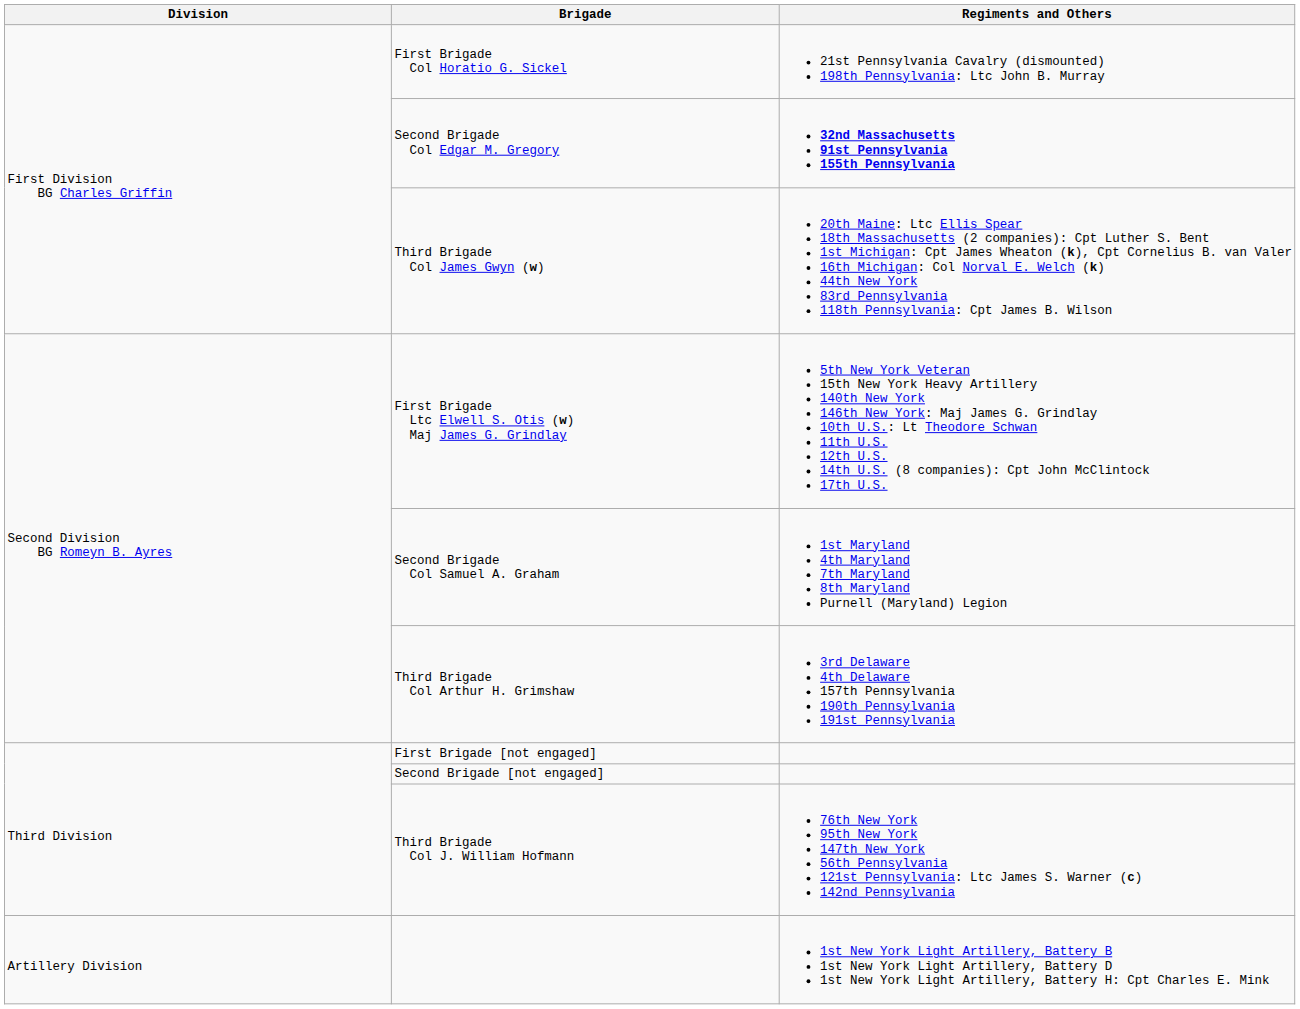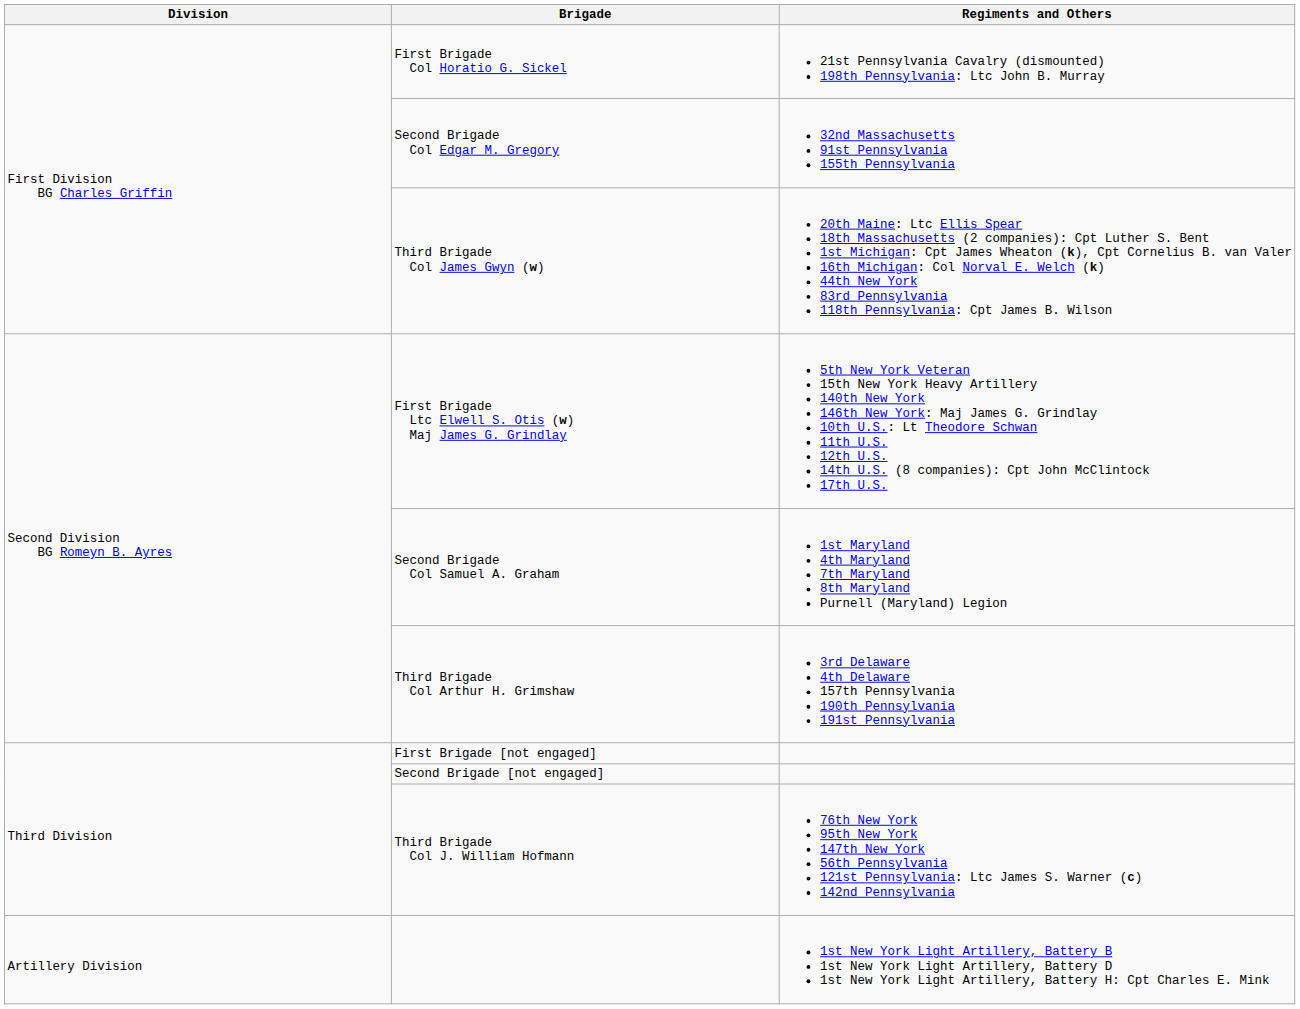(1037, 150) bold -> (1037, 150) normal
